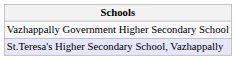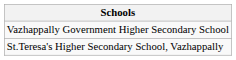(115, 47) lavender background -> (115, 47) no background
